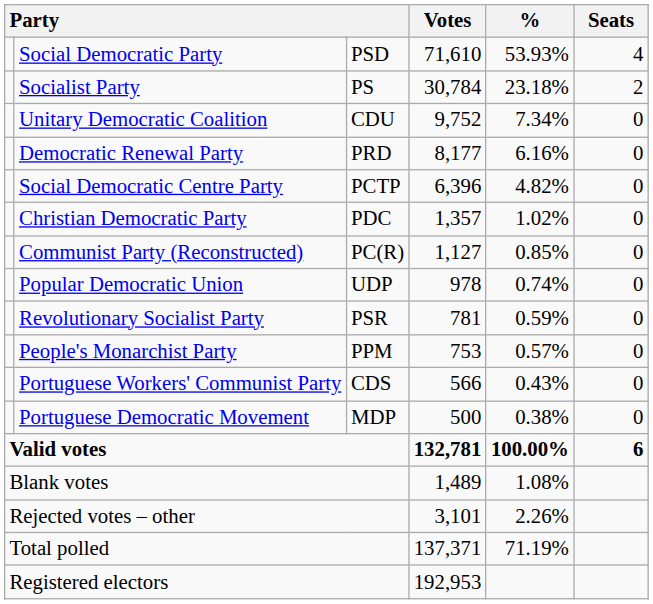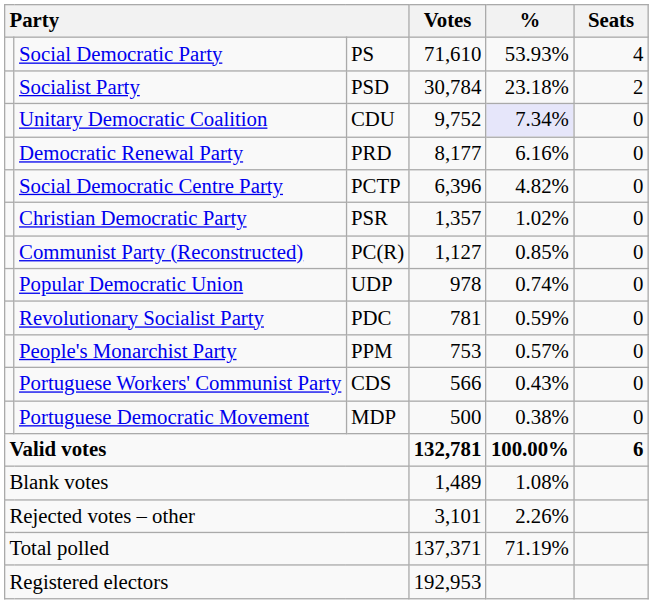(370, 53) PSD -> (363, 53) PS
(363, 86) PS -> (370, 86) PSD
(542, 119) no background -> (542, 119) lavender background
(371, 218) PDC -> (369, 218) PSR
(369, 317) PSR -> (371, 317) PDC
